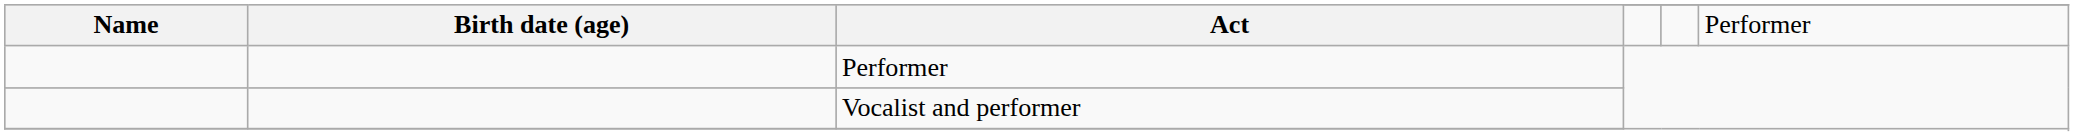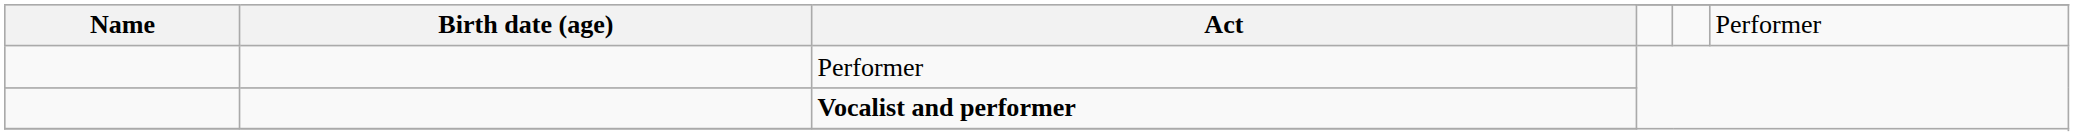(961, 107) normal -> (947, 107) bold
